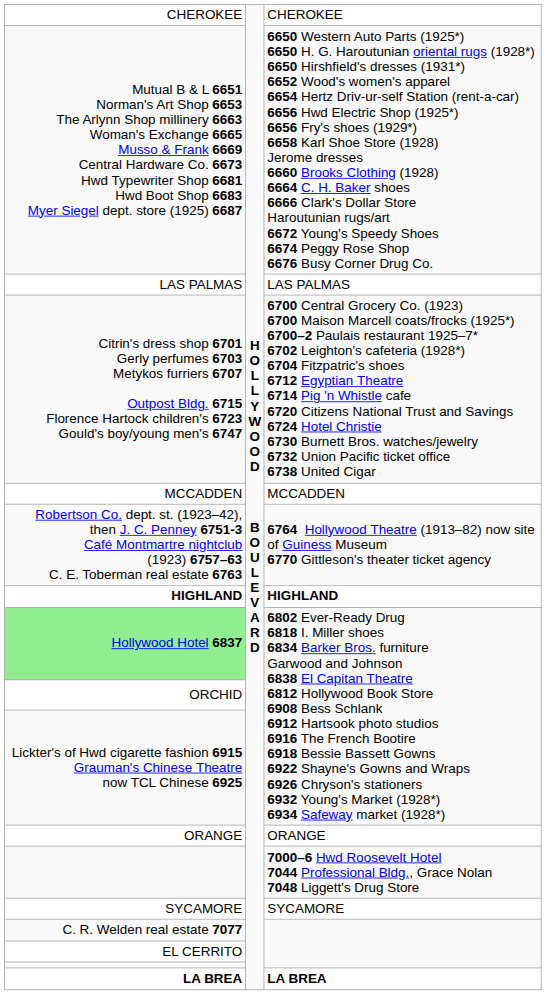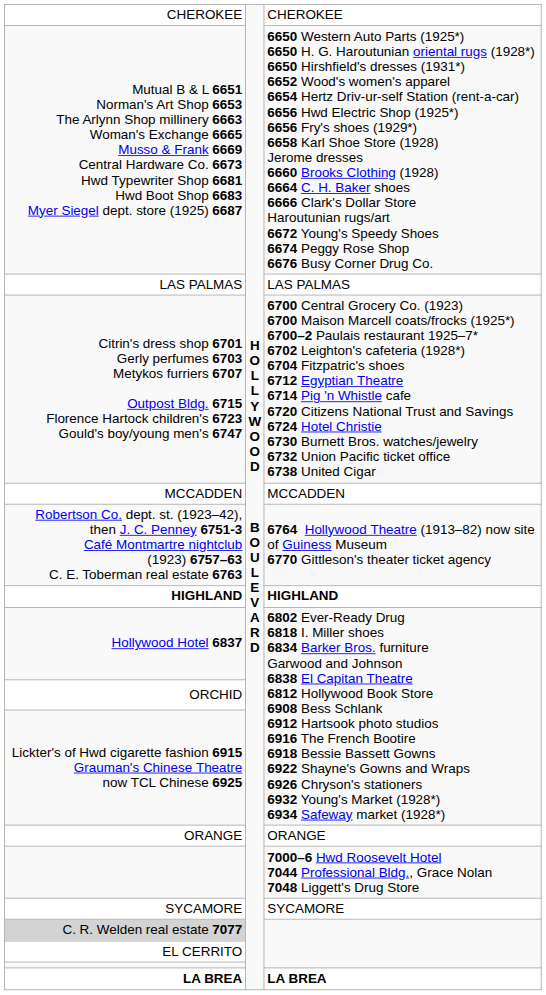(177, 643) lightgreen background -> (177, 643) no background
(152, 930) no background -> (152, 930) lightgrey background
